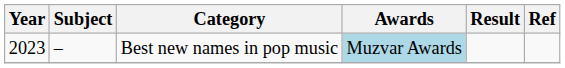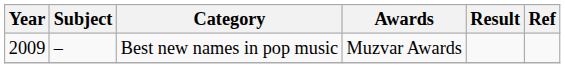(27, 47) 2023 -> (27, 47) 2009
(404, 47) lightblue background -> (404, 47) no background
